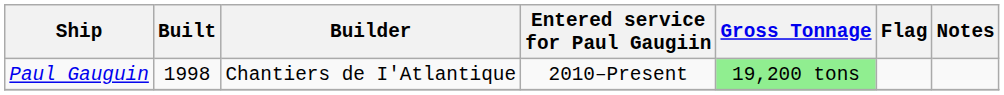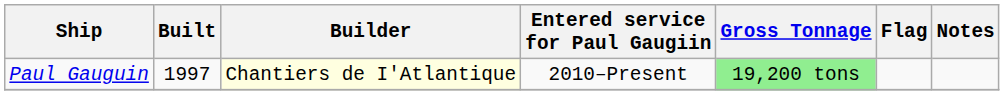(187, 74) 1998 -> (187, 74) 1997
(371, 74) no background -> (371, 74) lightyellow background
